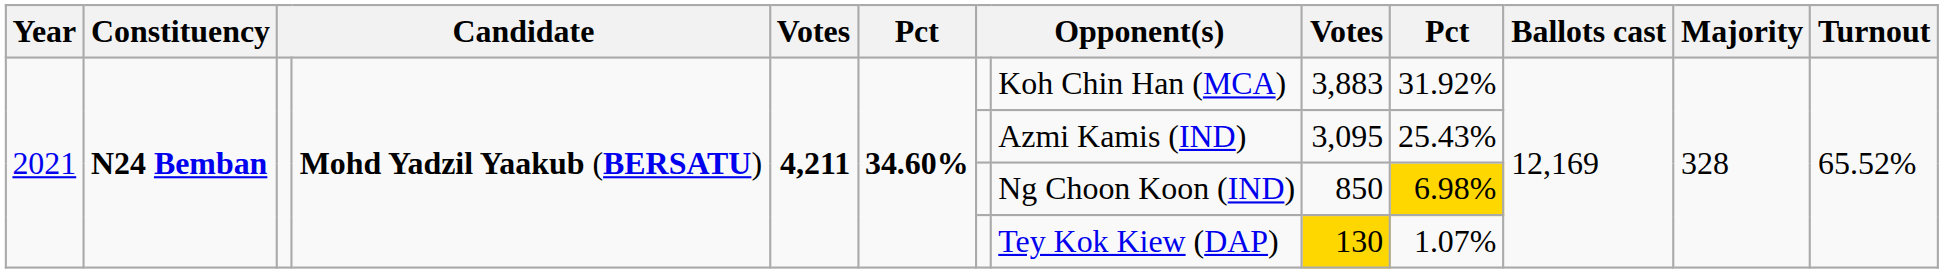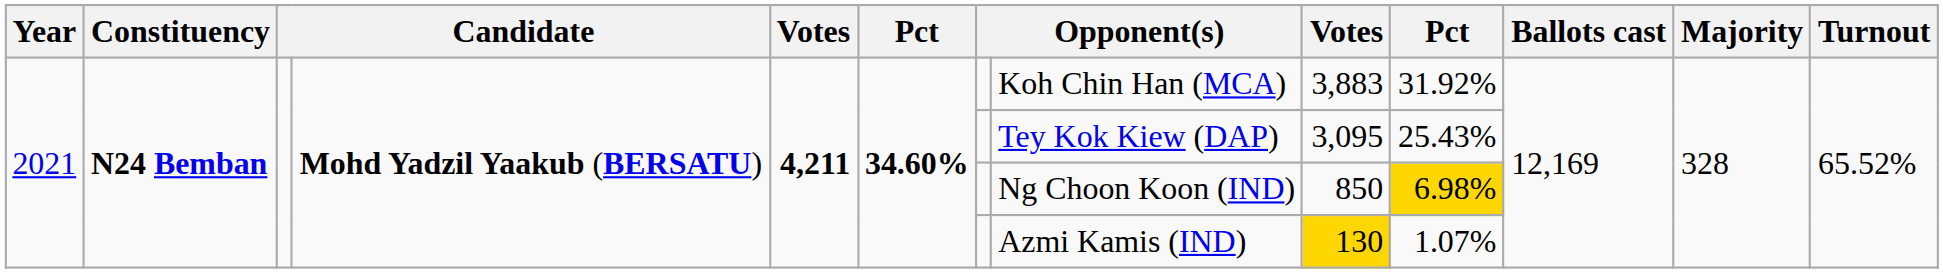(1122, 136) Azmi Kamis (IND) -> (1138, 136) Tey Kok Kiew (DAP)
(1138, 241) Tey Kok Kiew (DAP) -> (1122, 241) Azmi Kamis (IND)
